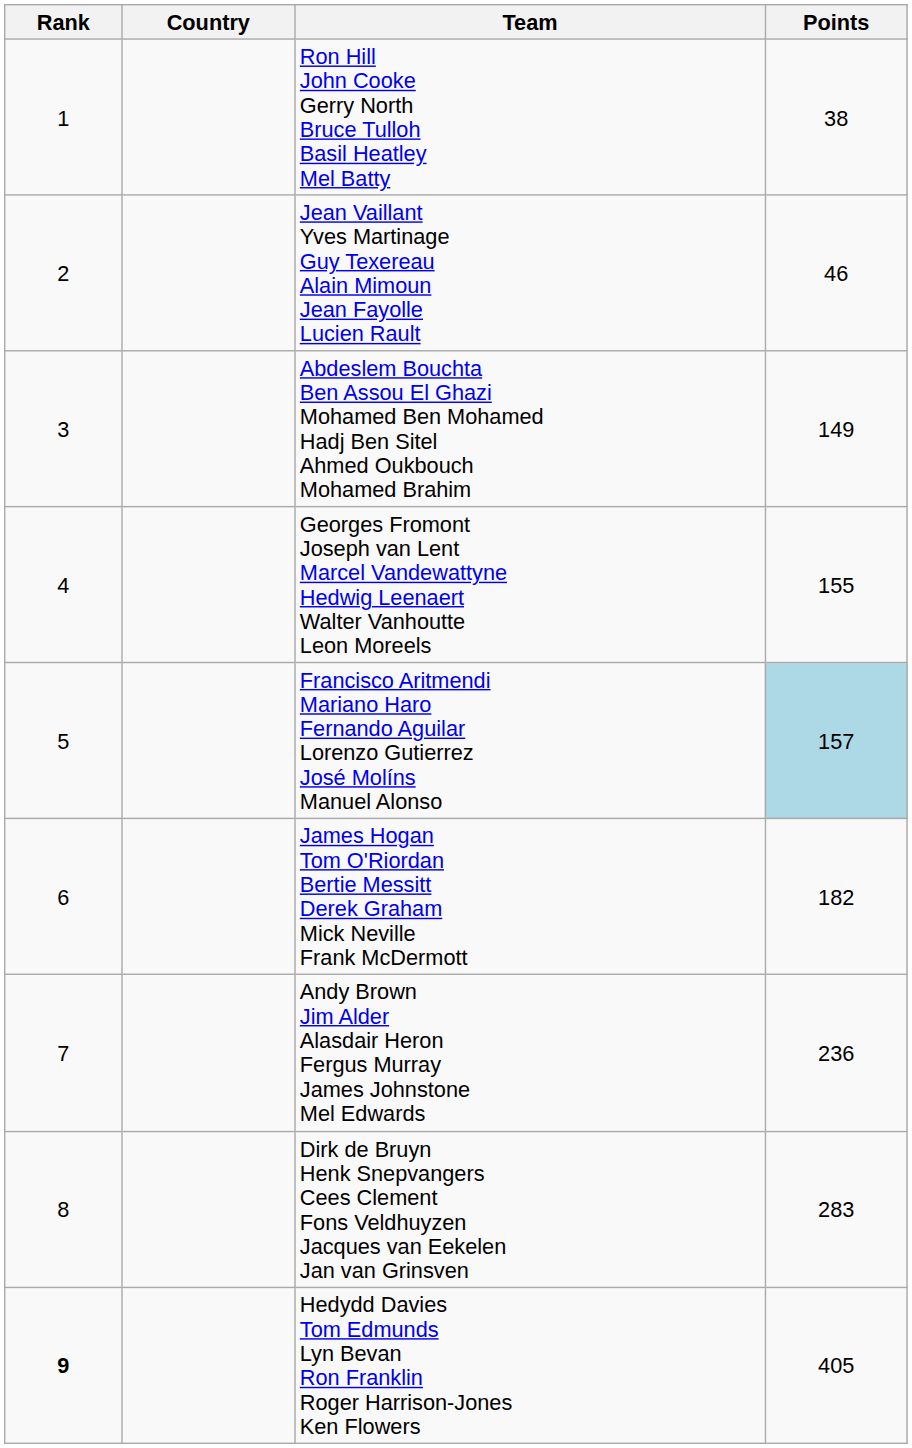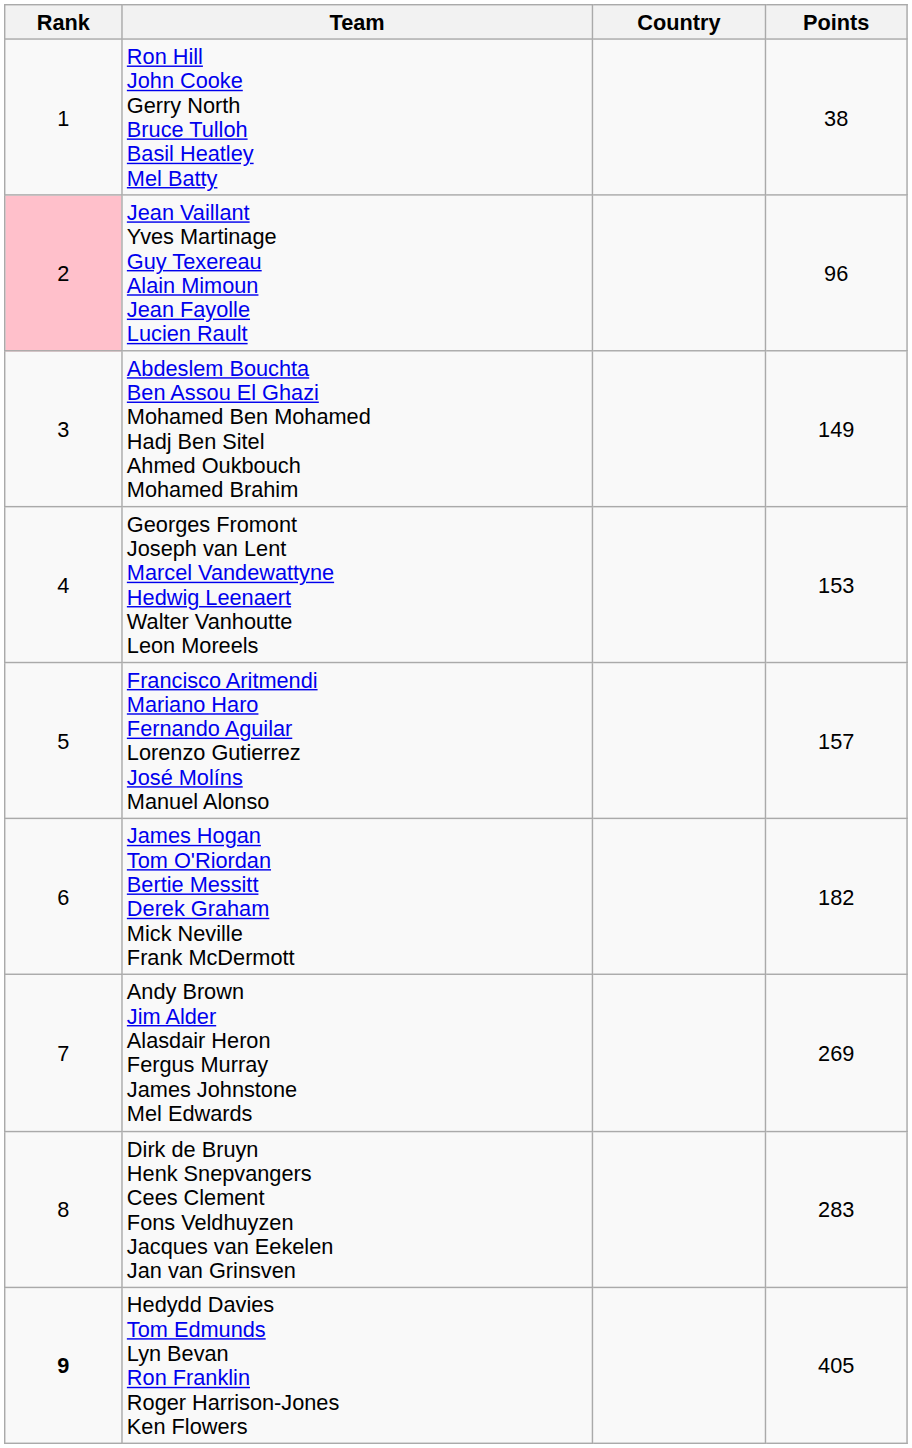columns swapped: (208, 22) <-> (530, 22)
(63, 273) no background -> (63, 273) pink background
(836, 273) 46 -> (836, 273) 96
(836, 585) 155 -> (836, 585) 153
(836, 741) lightblue background -> (836, 741) no background
(836, 1053) 236 -> (836, 1053) 269
